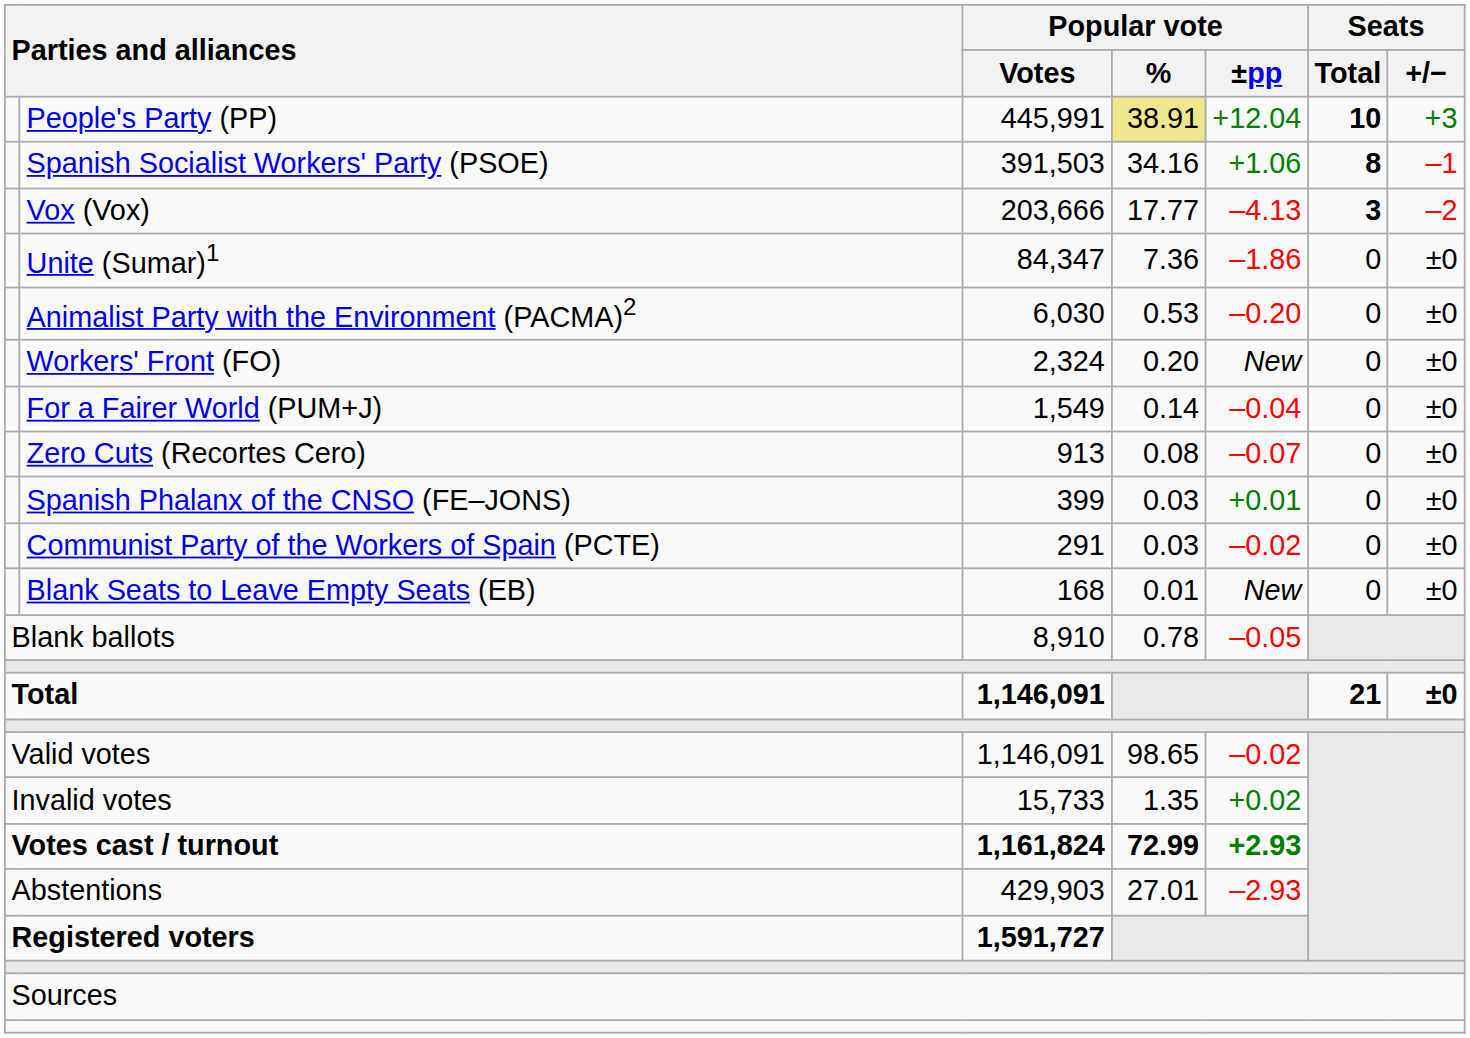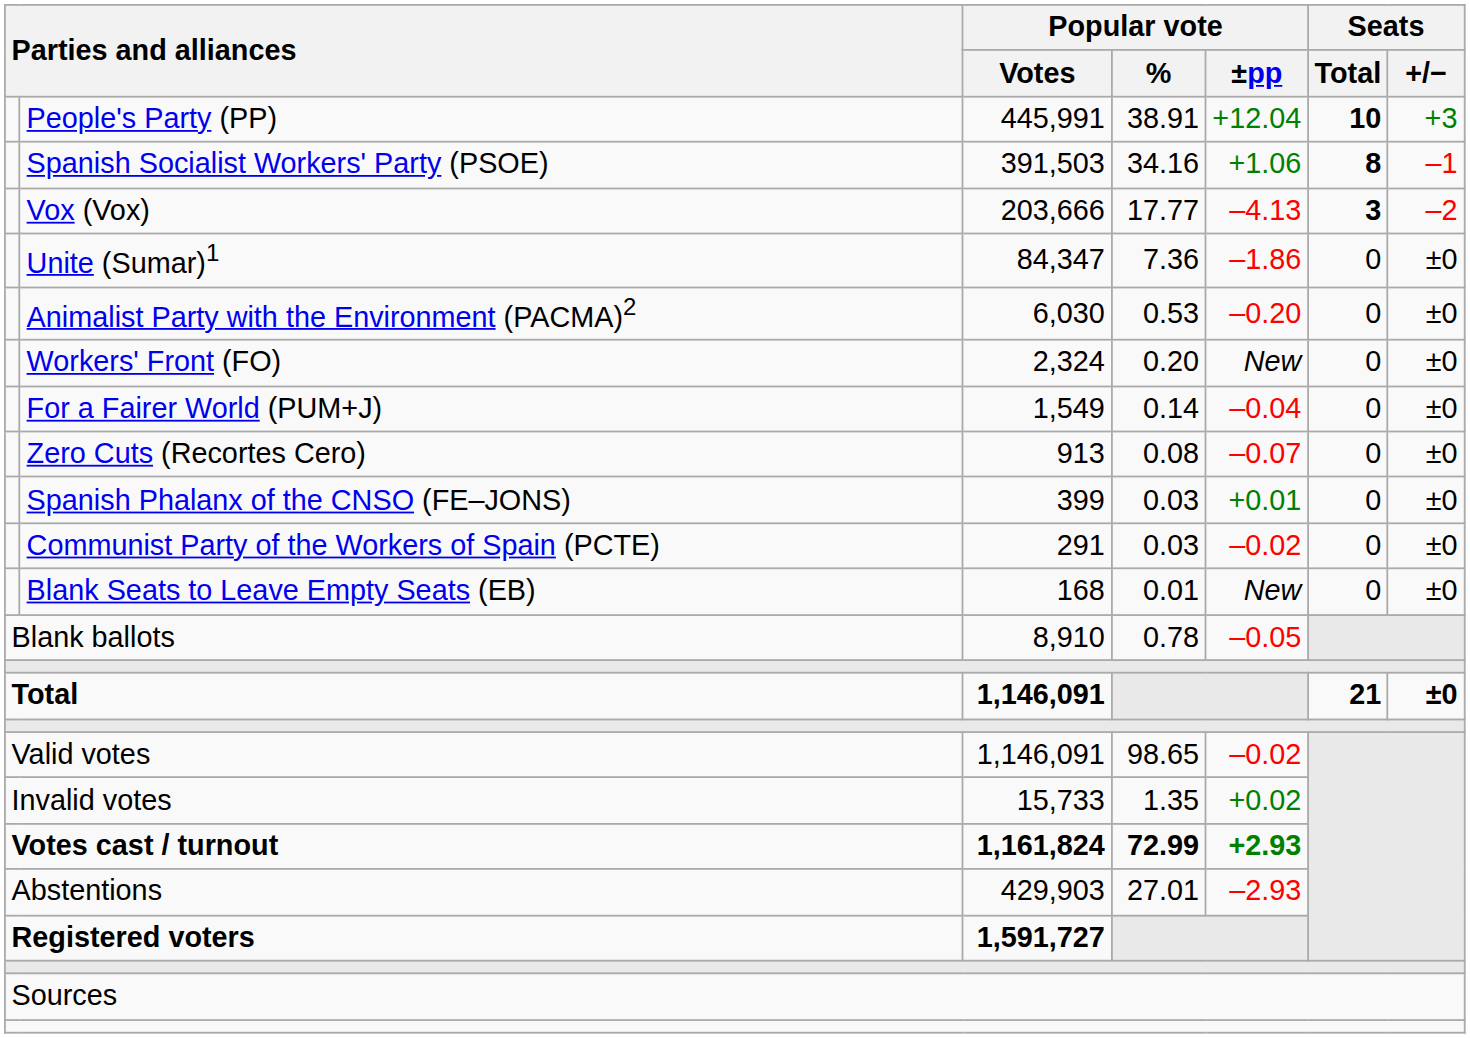(1163, 118) khaki background -> (1163, 118) no background
